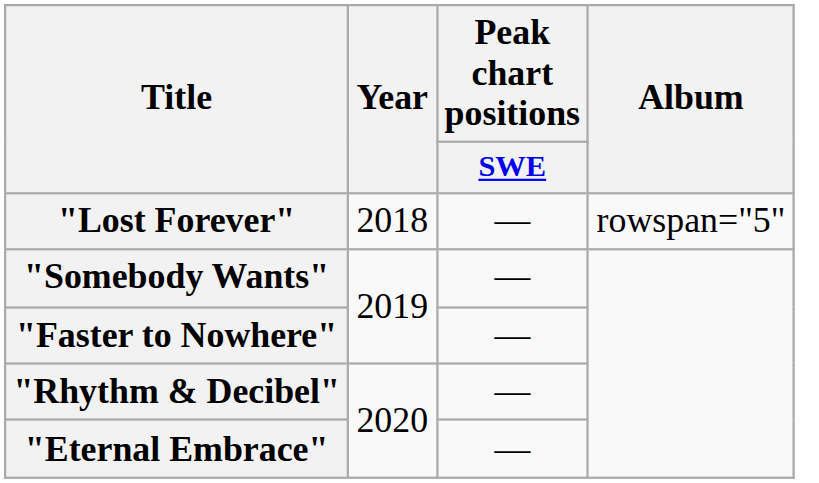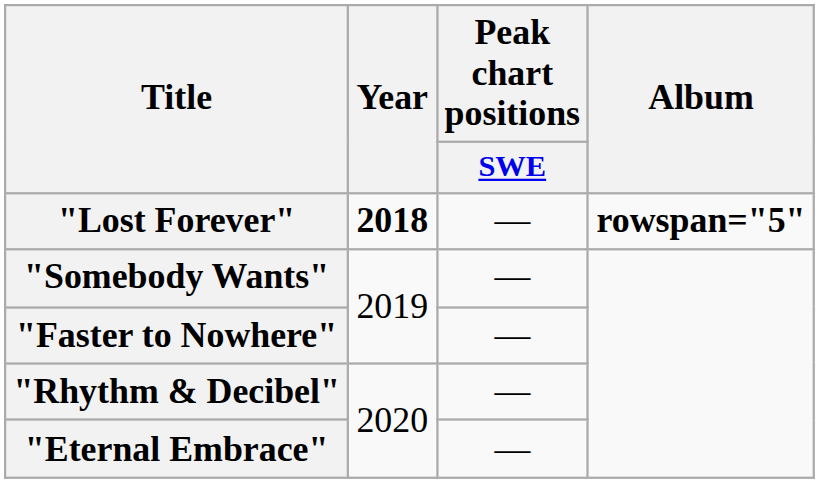(392, 220) normal -> (392, 220) bold
(691, 220) normal -> (701, 220) bold
